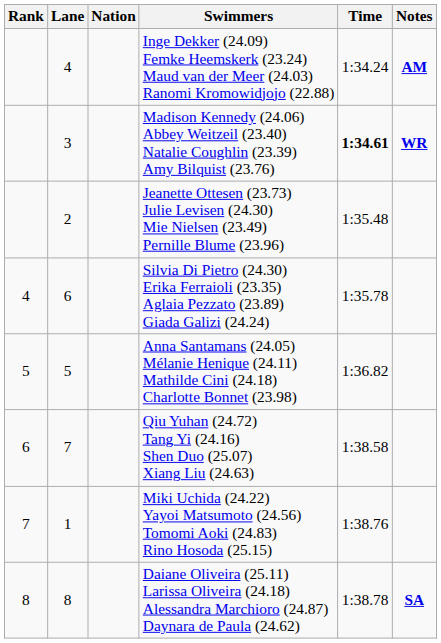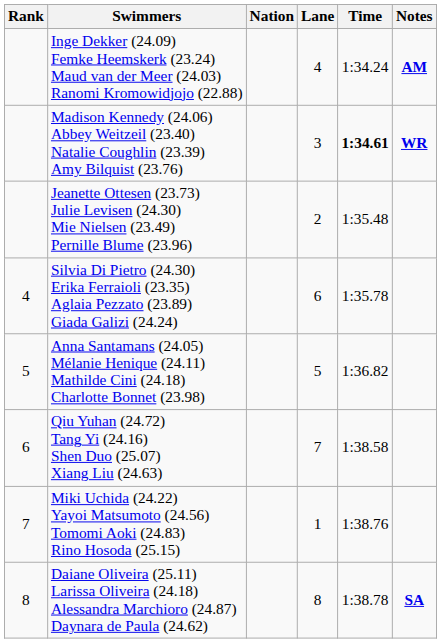columns swapped: (68, 16) <-> (239, 16)
